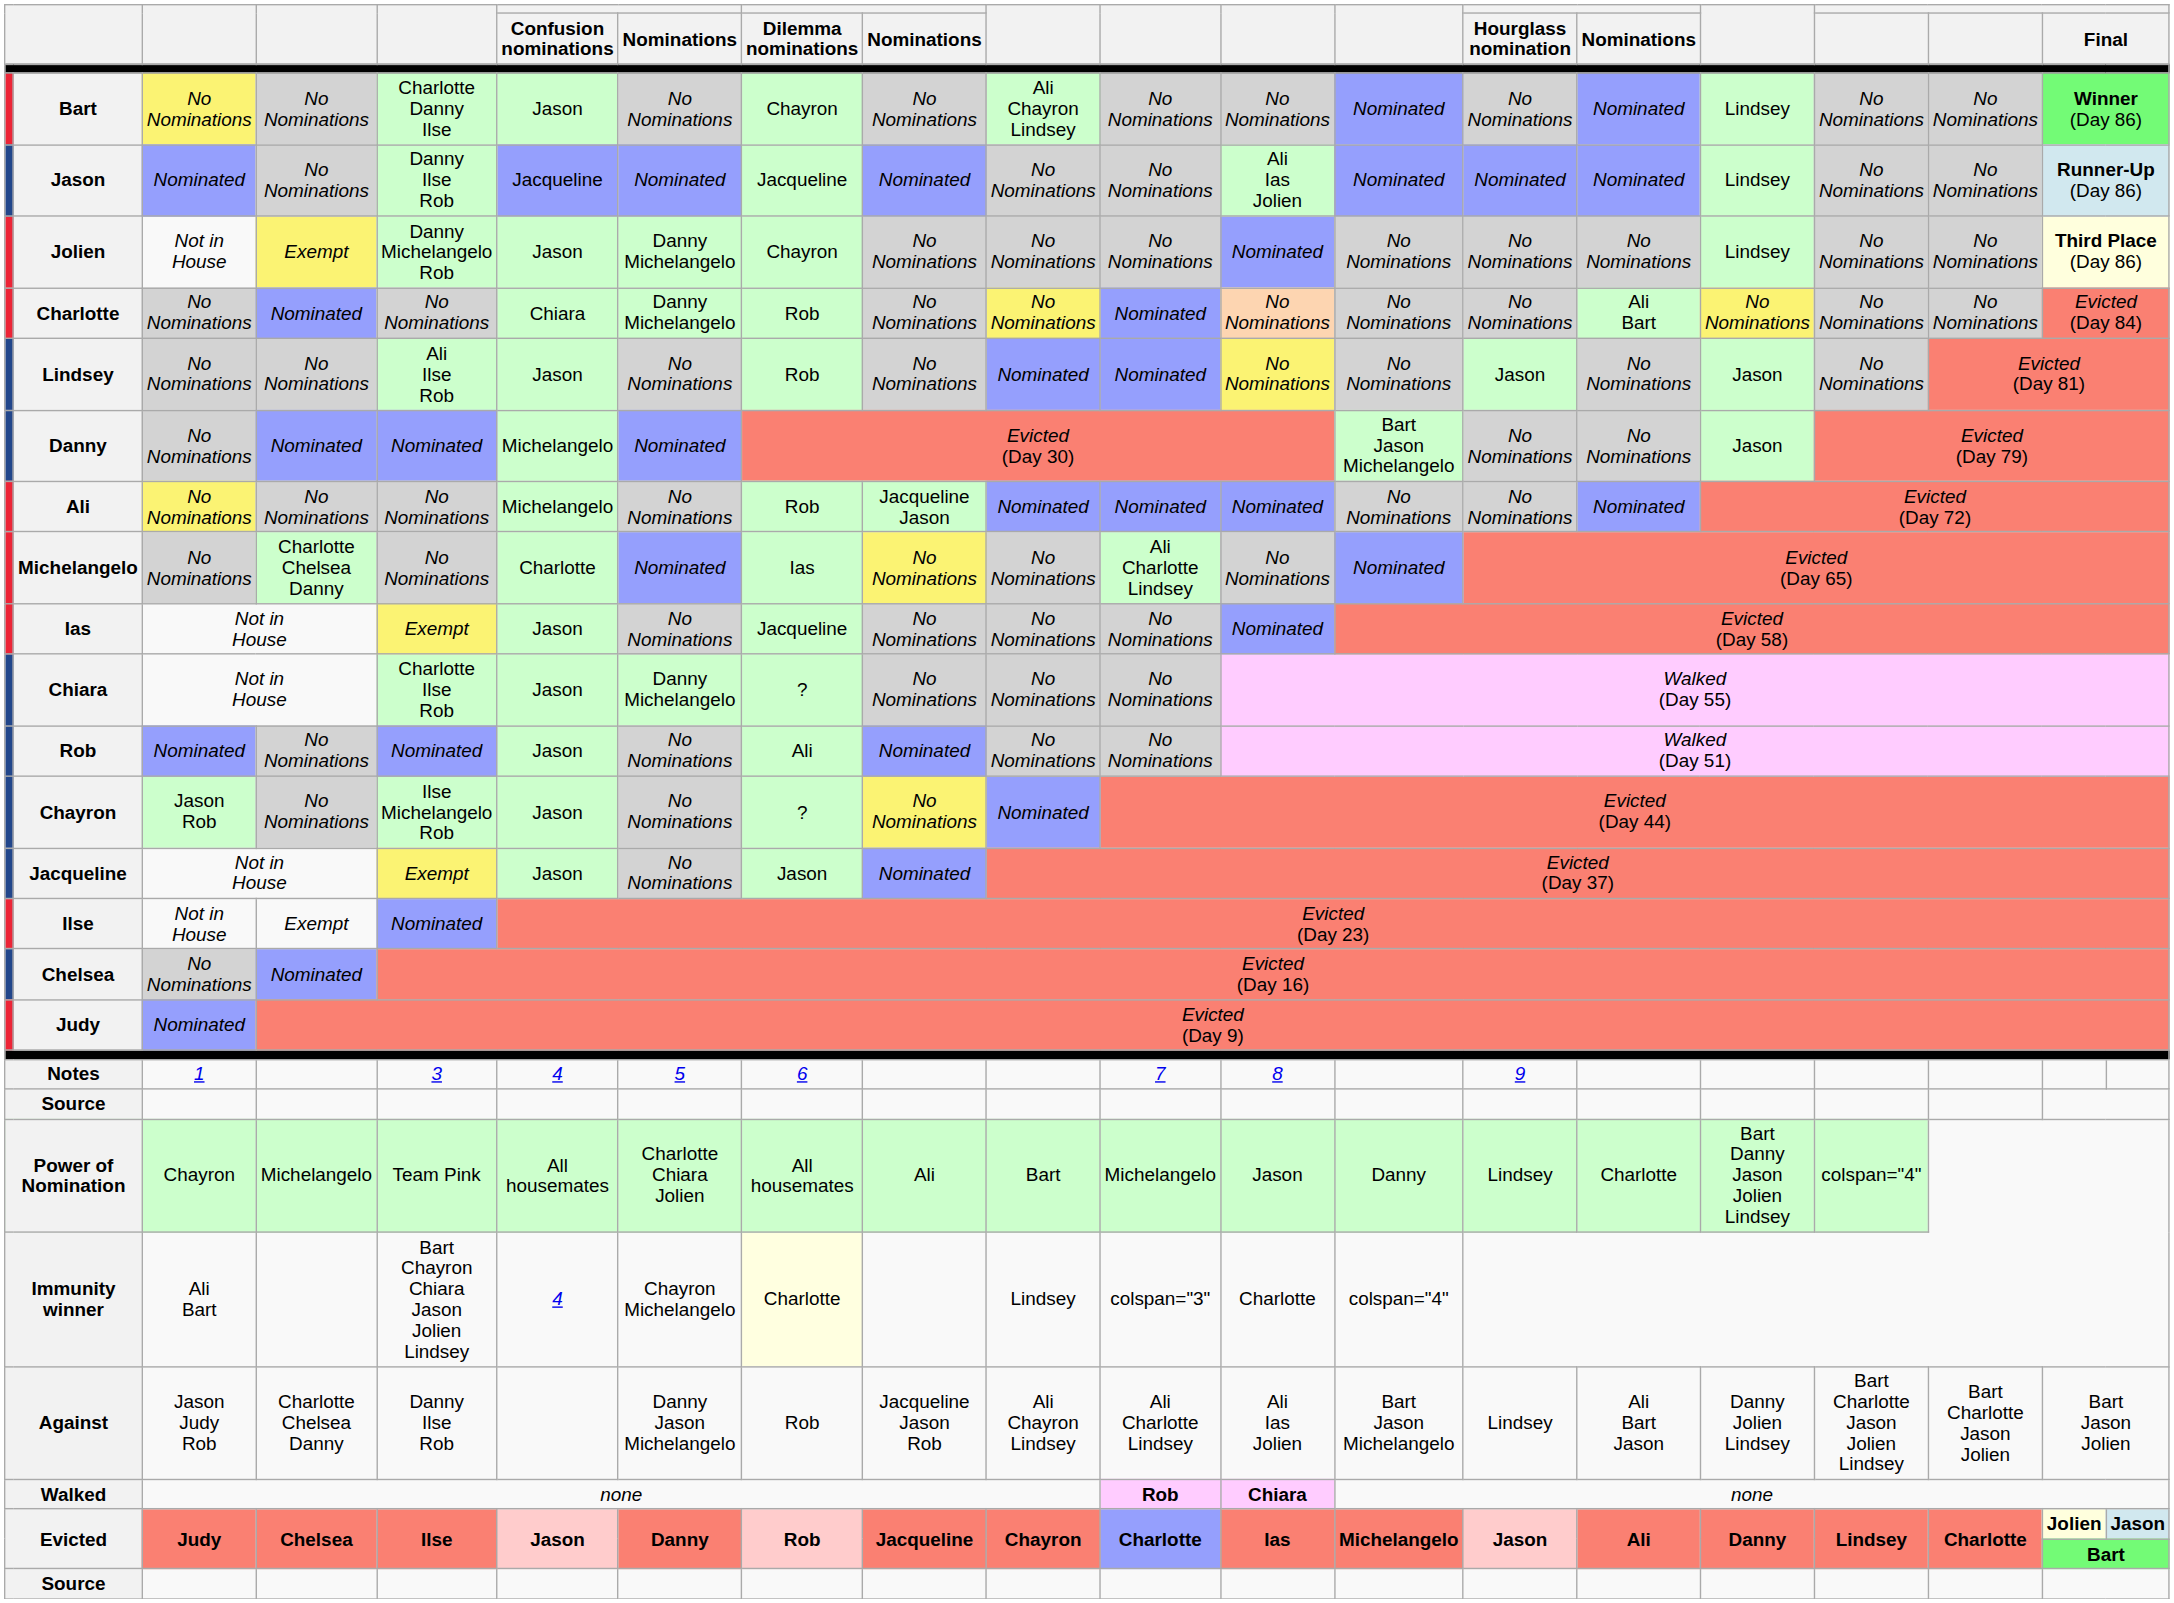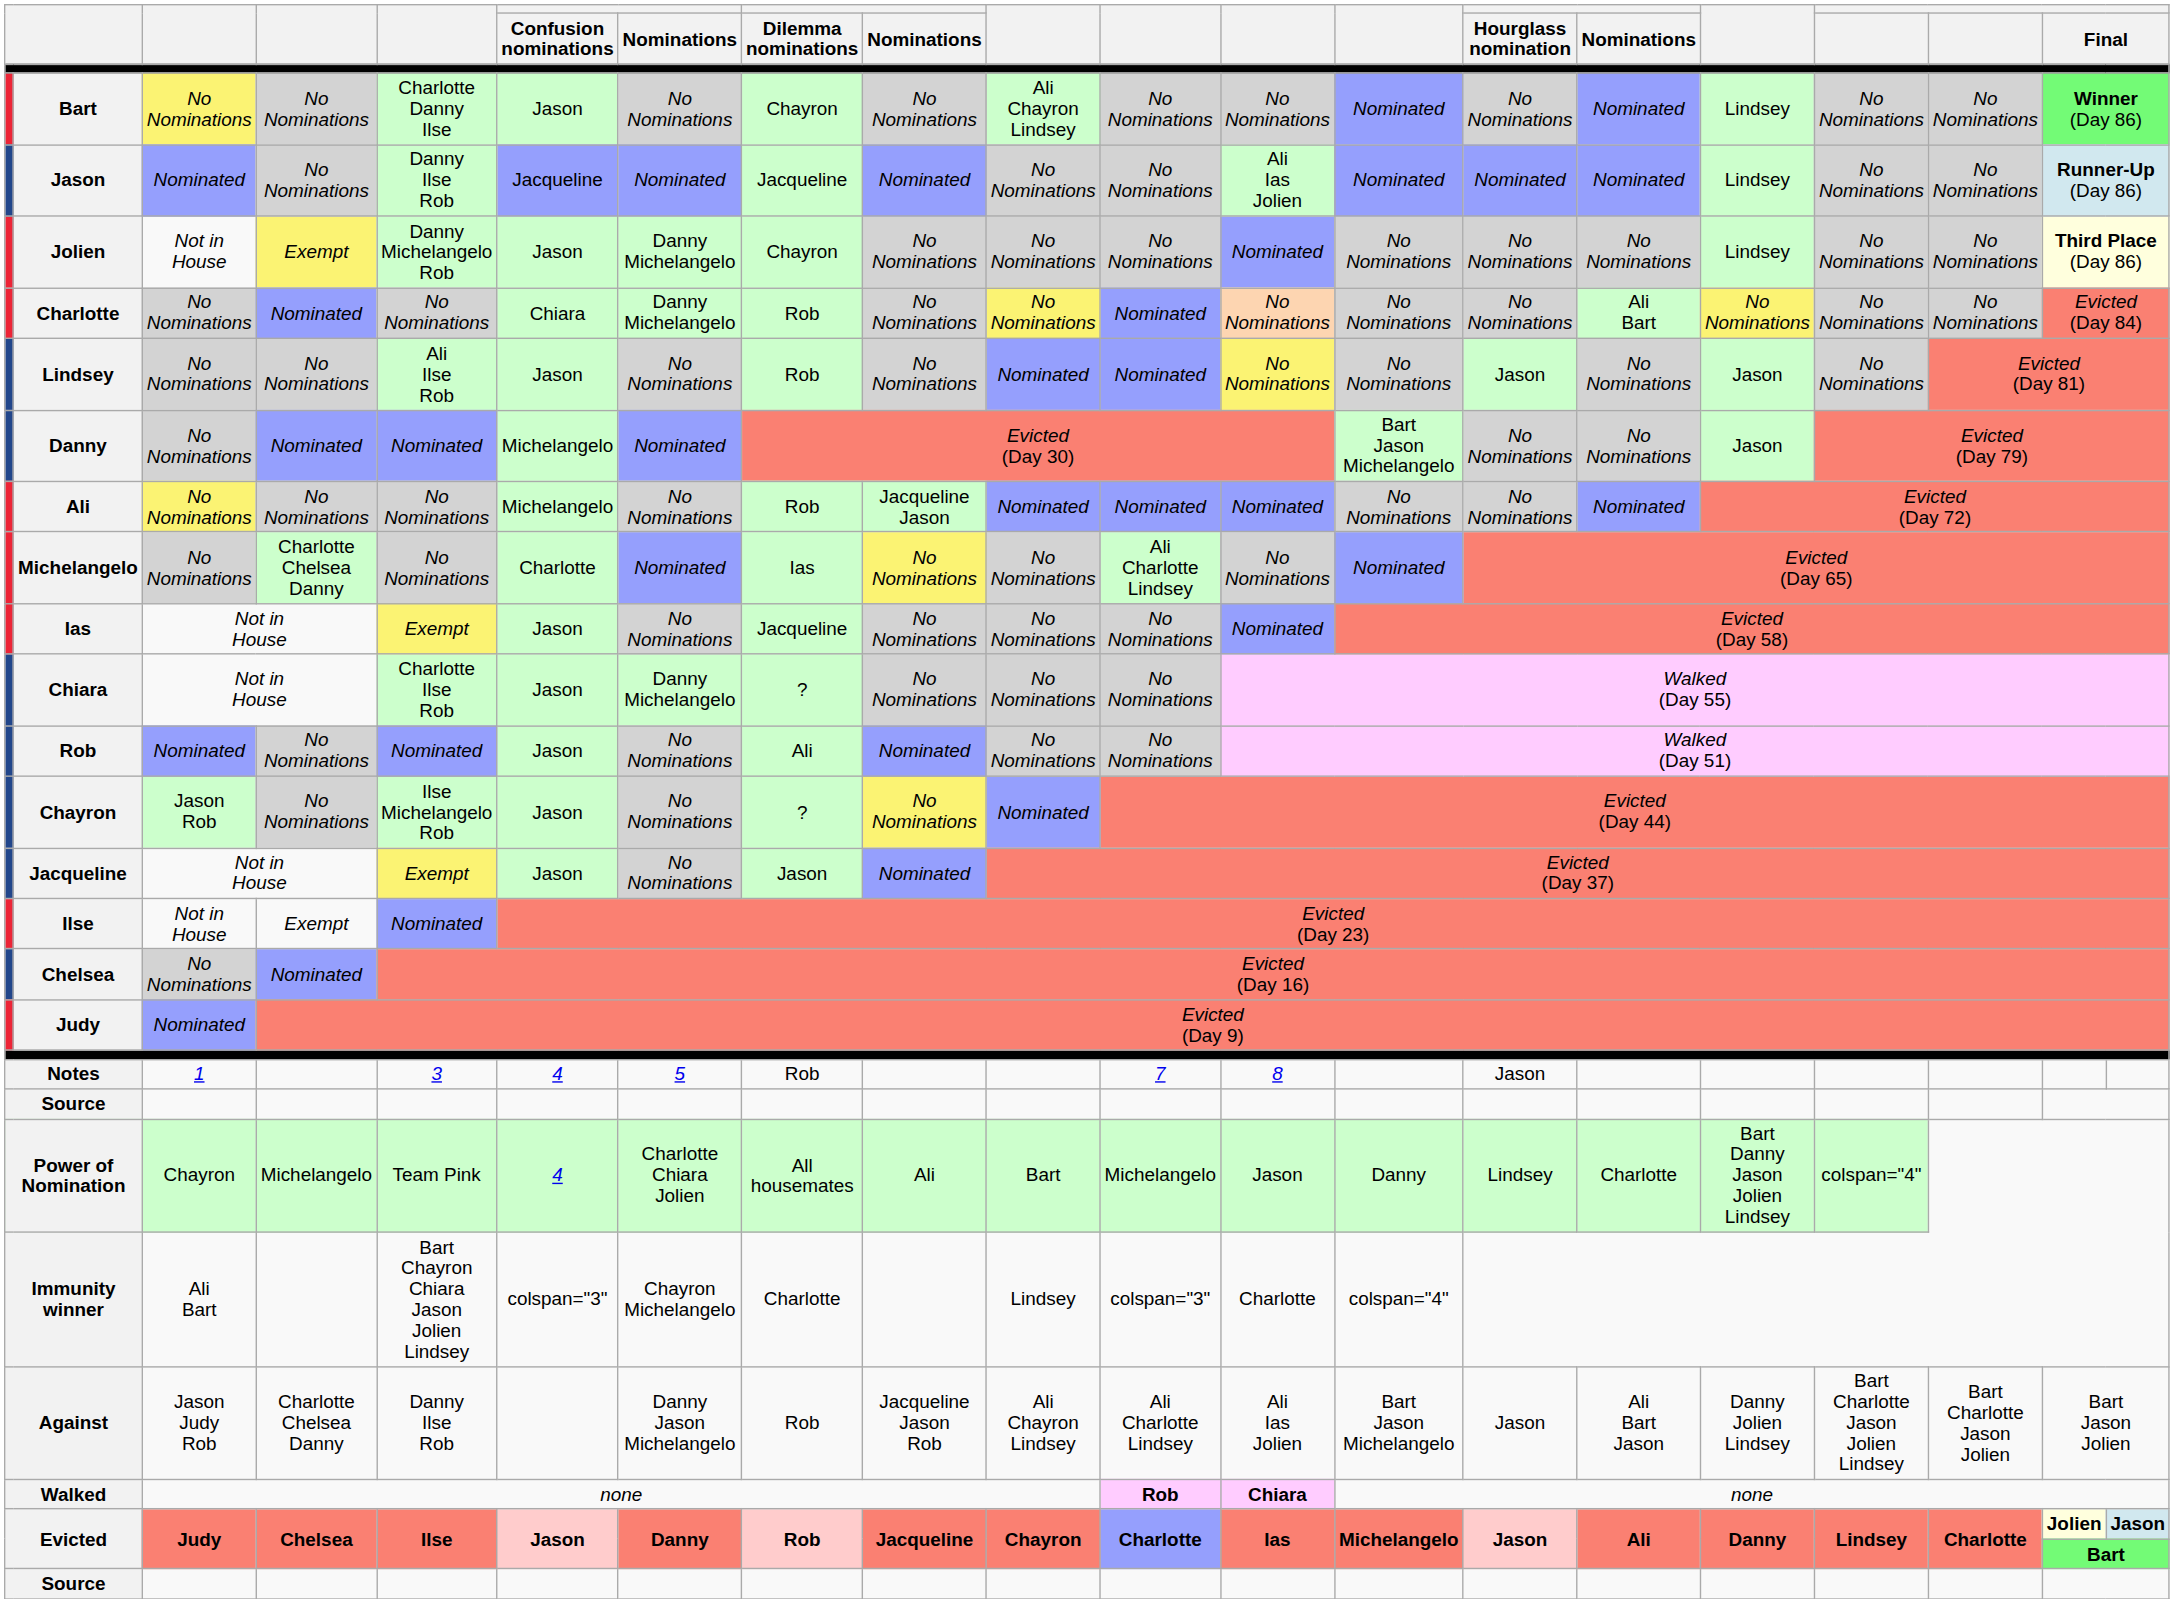(802, 1074) 6 -> (802, 1074) Rob
(1520, 1074) 9 -> (1520, 1074) Jason
(558, 1175) All housemates -> (558, 1175) 4
(558, 1299) 4 -> (557, 1299) colspan="3"
(802, 1299) lightyellow background -> (802, 1299) no background
(1520, 1422) Lindsey -> (1520, 1422) Jason
